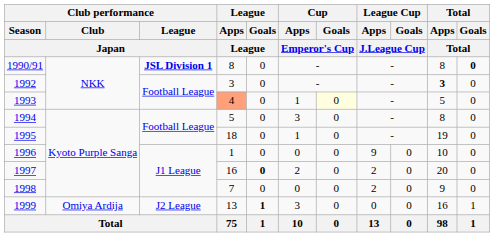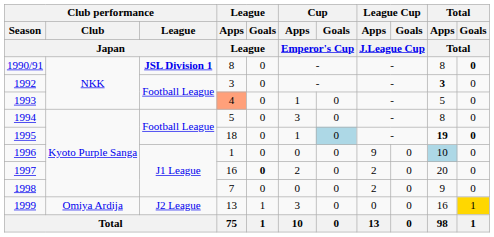(336, 100) lightyellow background -> (336, 100) no background
(336, 135) no background -> (336, 135) lightblue background
(442, 135) normal -> (442, 135) bold
(473, 135) normal -> (473, 135) bold
(442, 153) no background -> (442, 153) lightblue background
(262, 205) bold -> (262, 205) normal
(473, 205) no background -> (473, 205) gold background
